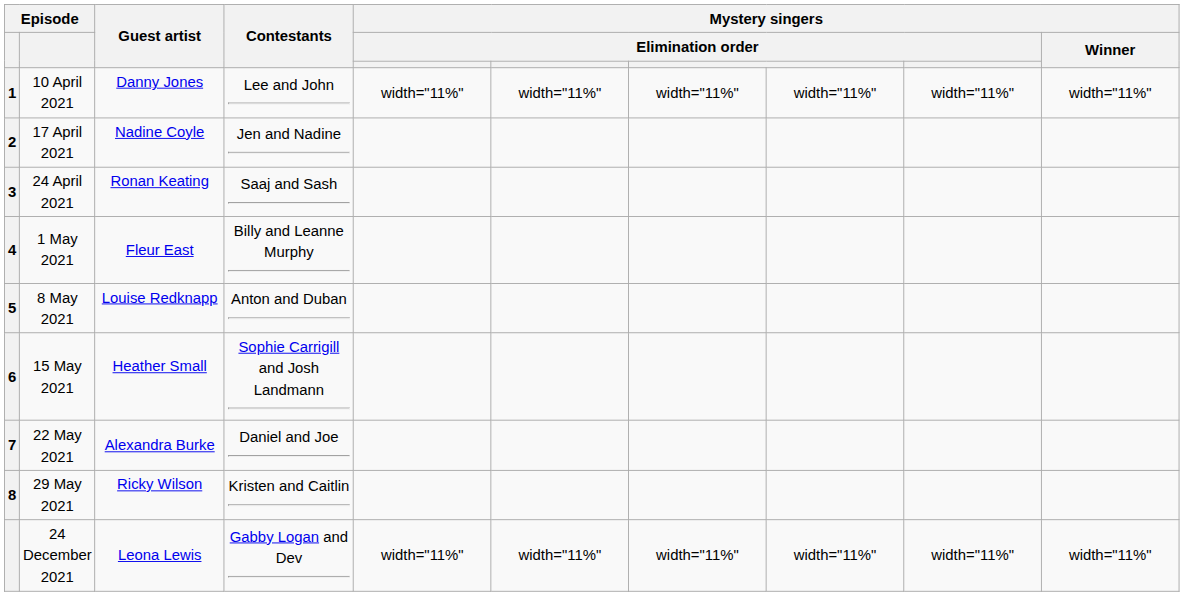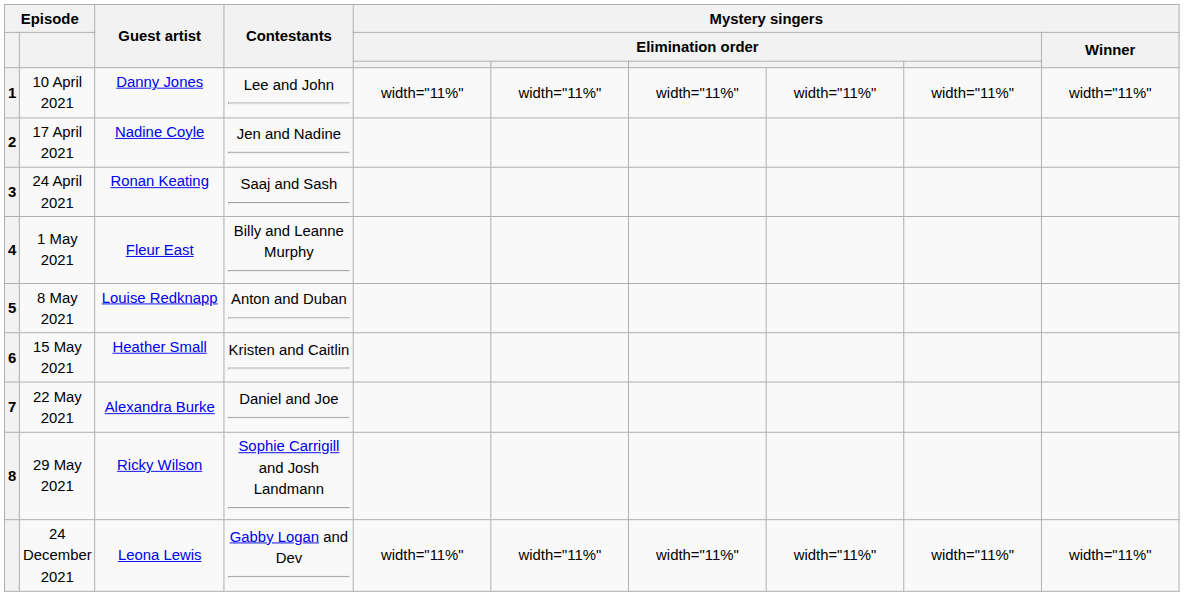(289, 374) Sophie Carrigill and Josh Landmann -> (289, 355) Kristen and Caitlin
(289, 493) Kristen and Caitlin -> (289, 474) Sophie Carrigill and Josh Landmann
